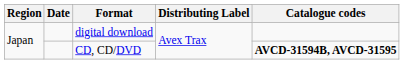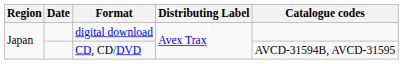(326, 50) bold -> (325, 50) normal
